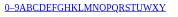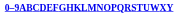(85, 7) normal -> (89, 7) bold
